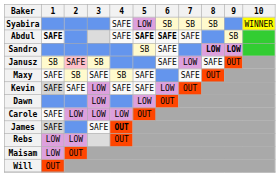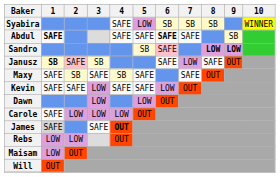(144, 37) bold -> (144, 37) normal
(167, 50) no background -> (167, 50) pink background
(53, 62) normal -> (53, 62) bold
(53, 88) lightgrey background -> (53, 88) no background
